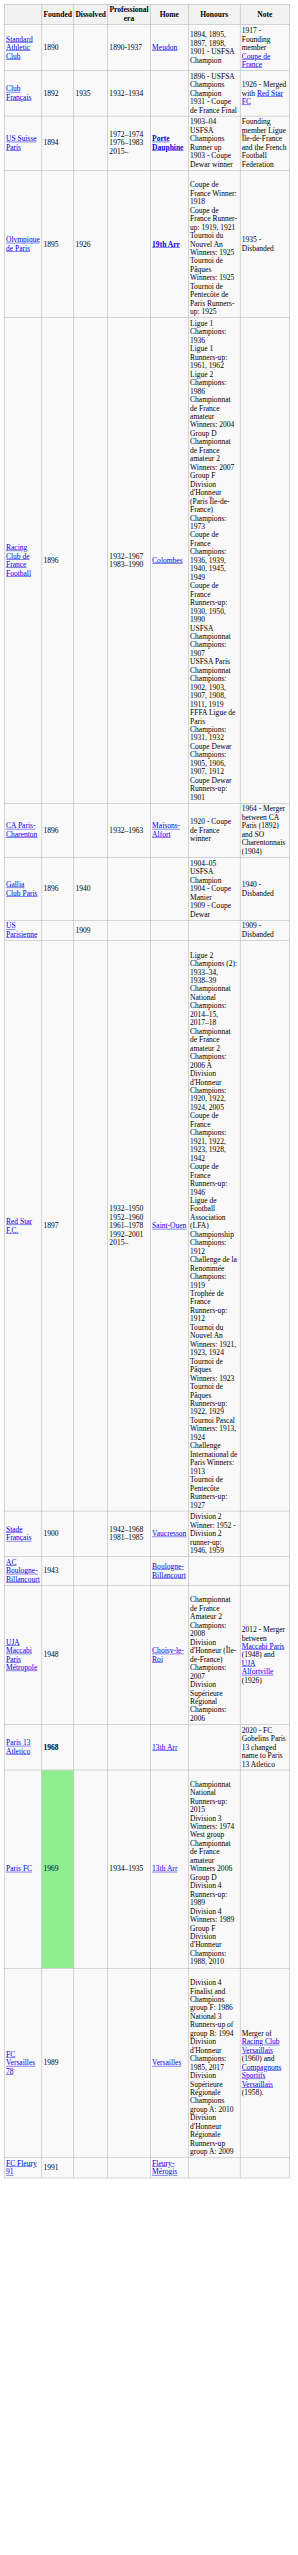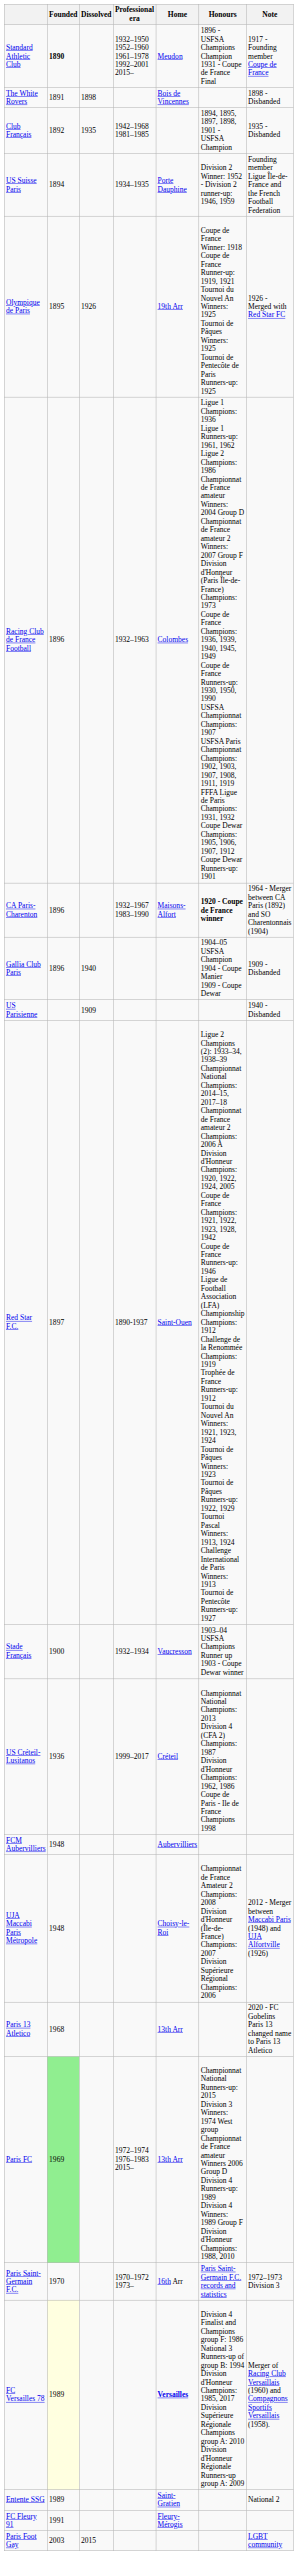(51, 47) normal -> (57, 56) bold
(126, 47) 1890-1937 -> (132, 56) 1932–1950 1952–1960 1961–1978 1992–2001 2015–
(212, 47) 1894, 1895, 1897, 1898, 1901 - USFSA Champion -> (221, 56) 1896 - USFSA Champions Champion 1931 - Coupe de France Final
+ row: (22, 97)
(126, 93) 1932–1934 -> (132, 130) 1942–1968 1981–1985
(213, 93) 1896 - USFSA Champions Champion 1931 - Coupe de France Final -> (219, 130) 1894, 1895, 1897, 1898, 1901 - USFSA Champion
(264, 93) 1926 - Merged with Red Star FC -> (264, 130) 1935 - Disbanded
(126, 143) 1972–1974 1976–1983 2015– -> (132, 185) 1934–1935
(168, 143) bold -> (172, 185) normal
(211, 143) 1903–04 USFSA Champions Runner up 1903 - Coupe Dewar winner -> (221, 185) Division 2 Winner: 1952 - Division 2 runner-up: 1946, 1959
(166, 244) bold -> (170, 306) normal
(258, 244) 1935 - Disbanded -> (267, 306) 1926 - Merged with Red Star FC
(126, 560) 1932–1967 1983–1990 -> (132, 640) 1932–1963
(126, 830) 1932–1963 -> (132, 910) 1932–1967 1983–1990
(211, 830) normal -> (222, 910) bold
(258, 889) 1940 - Disbanded -> (264, 968) 1909 - Disbanded
(258, 930) 1909 - Disbanded -> (264, 1010) 1940 - Disbanded
(126, 1226) 1932–1950 1952–1960 1961–1978 1992–2001 2015– -> (131, 1322) 1890-1937
(126, 1534) 1942–1968 1981–1985 -> (132, 1651) 1932–1934
(213, 1534) Division 2 Winner: 1952 - Division 2 runner-up: 1946, 1959 -> (222, 1651) 1903–04 USFSA Champions Runner up 1903 - Coupe Dewar winner
+ row: (23, 1756)
- row: (23, 1571)
+ row: (26, 1844)
(51, 1747) bold -> (57, 2029) normal
(126, 1869) 1934–1935 -> (132, 2159) 1972–1974 1976–1983 2015–
+ row: (23, 2281)
(51, 2063) no background -> (57, 2395) lightyellow background
(167, 2063) normal -> (173, 2395) bold
+ row: (25, 2500)
+ row: (21, 2540)
